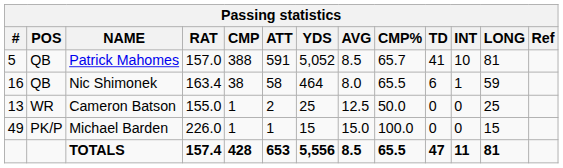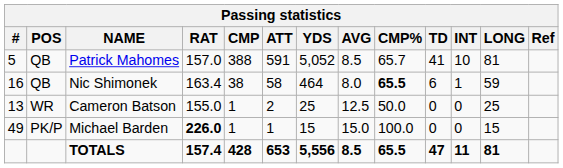(392, 83) normal -> (392, 83) bold
(204, 128) normal -> (204, 128) bold
